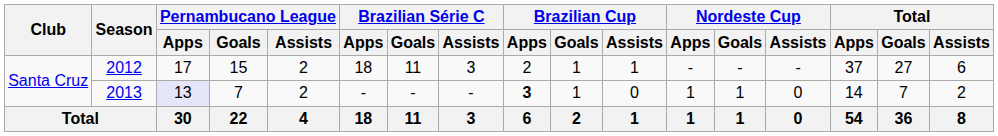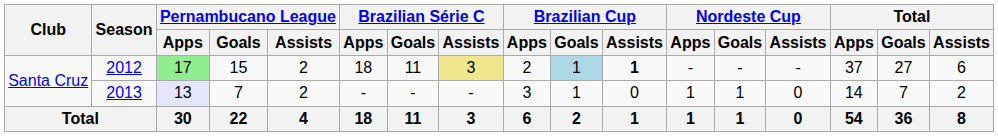(183, 67) no background -> (183, 67) lightgreen background
(471, 67) no background -> (471, 67) khaki background
(576, 67) no background -> (576, 67) lightblue background
(635, 67) normal -> (635, 67) bold
(527, 93) bold -> (527, 93) normal
